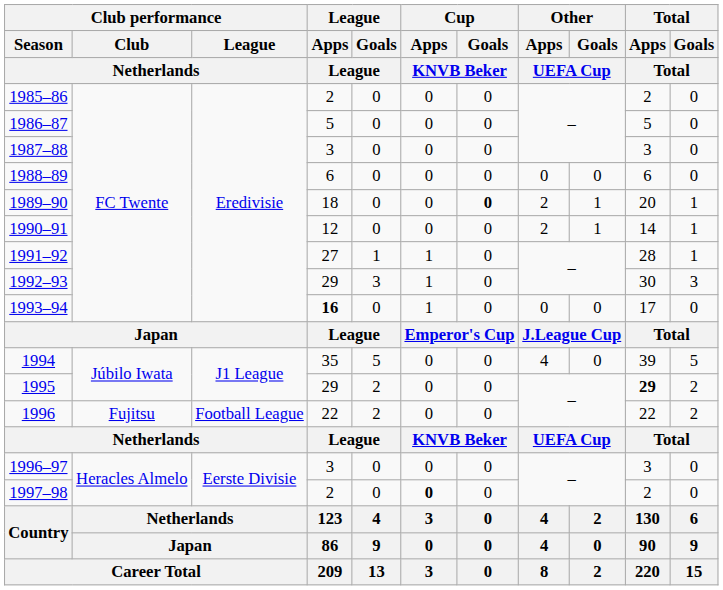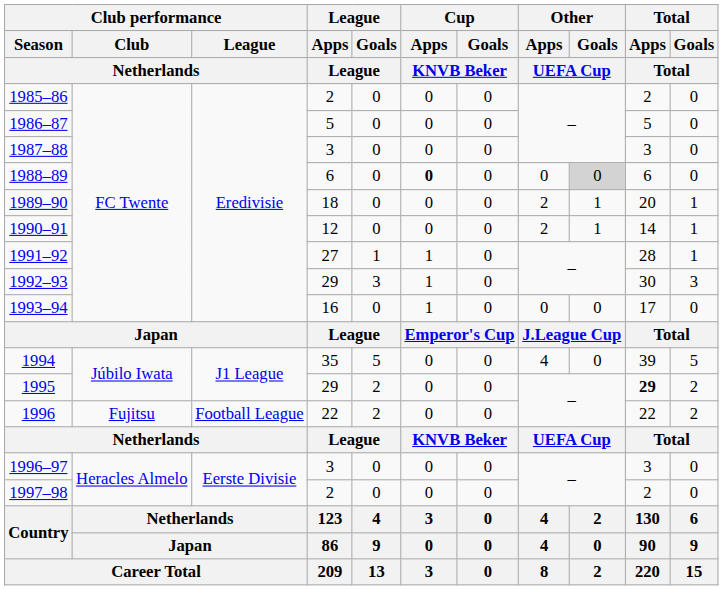(429, 176) normal -> (429, 176) bold
(597, 176) no background -> (597, 176) lightgrey background
(488, 202) bold -> (488, 202) normal
(330, 307) bold -> (330, 307) normal
(429, 492) bold -> (429, 492) normal
